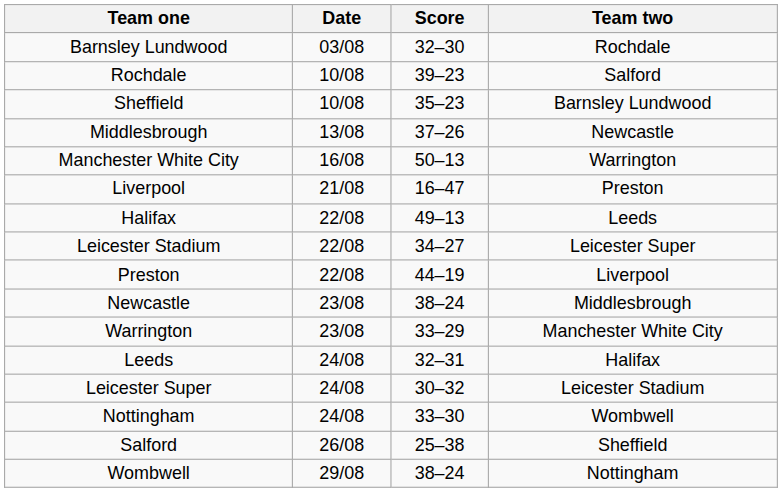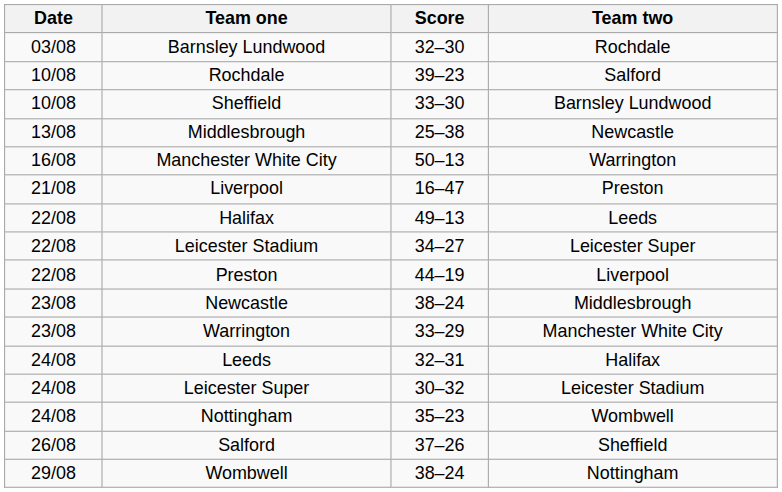columns swapped: (342, 18) <-> (149, 18)
(440, 103) 35–23 -> (440, 103) 33–30
(440, 132) 37–26 -> (440, 132) 25–38
(440, 416) 33–30 -> (440, 416) 35–23
(440, 445) 25–38 -> (440, 445) 37–26
